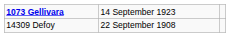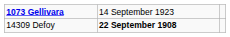(138, 25) normal -> (138, 25) bold
